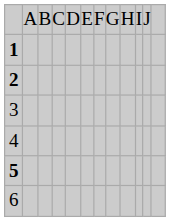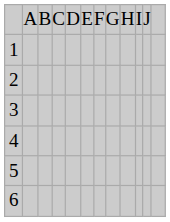(14, 49) bold -> (14, 49) normal
(14, 79) bold -> (14, 79) normal
(14, 170) bold -> (14, 170) normal
